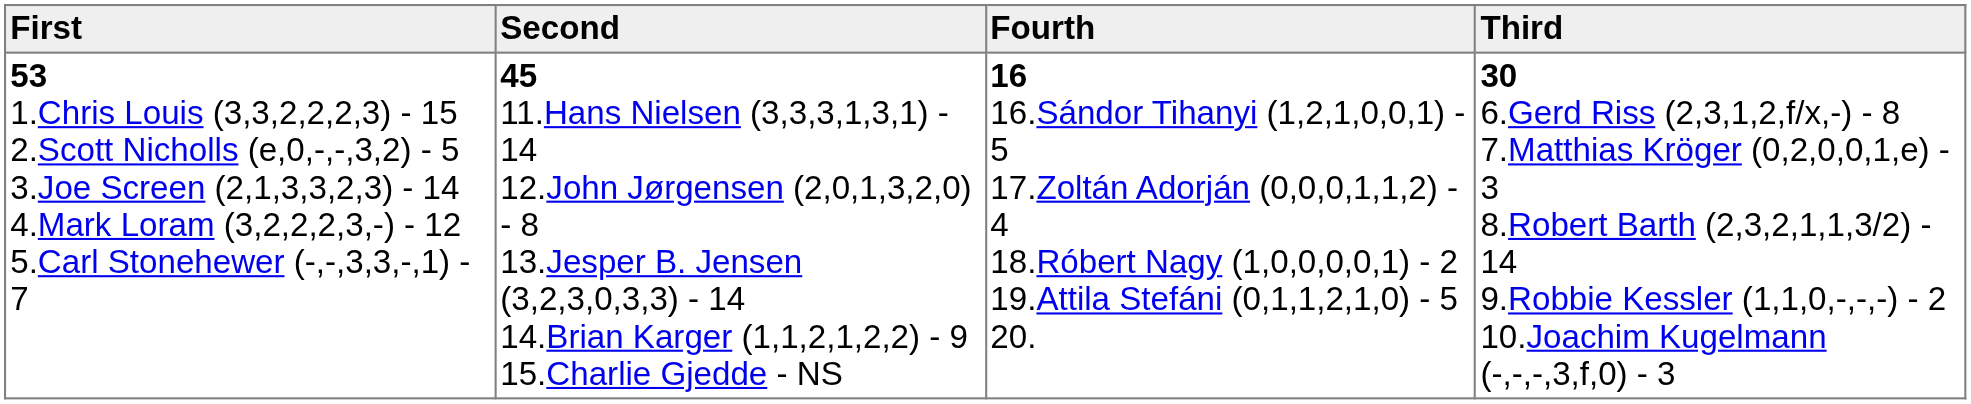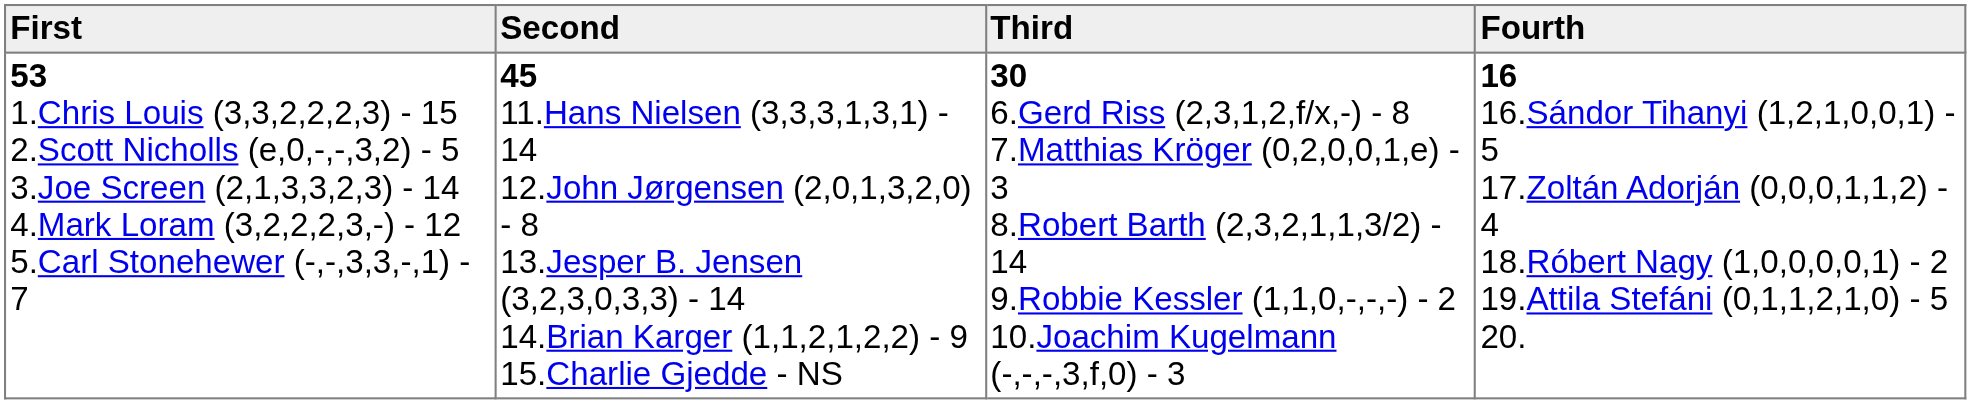columns swapped: (1522, 28) <-> (1043, 28)
